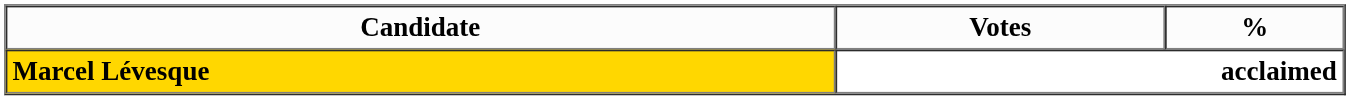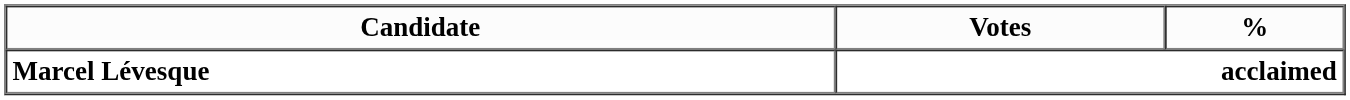(111, 71) gold background -> (111, 71) no background
